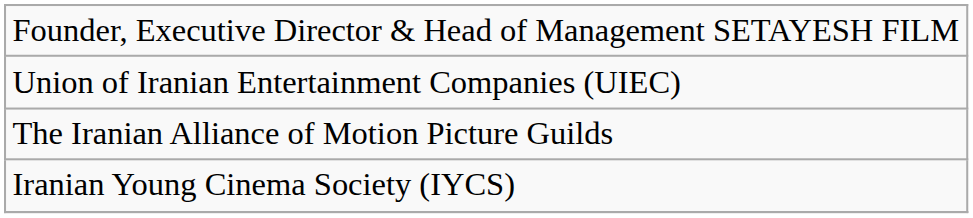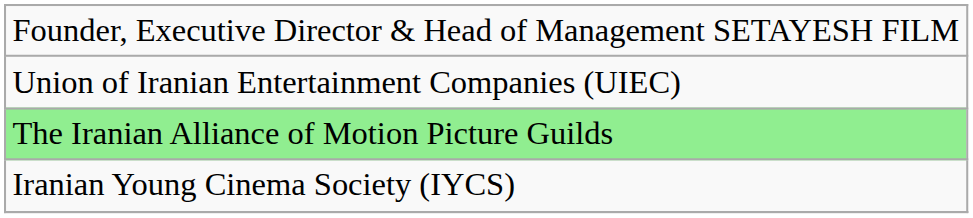(313, 133) no background -> (313, 133) lightgreen background
